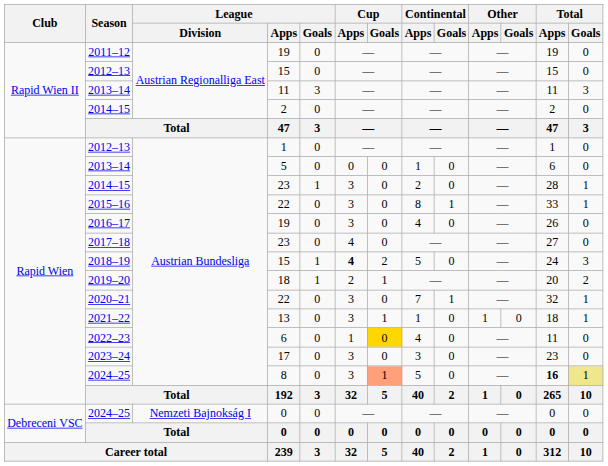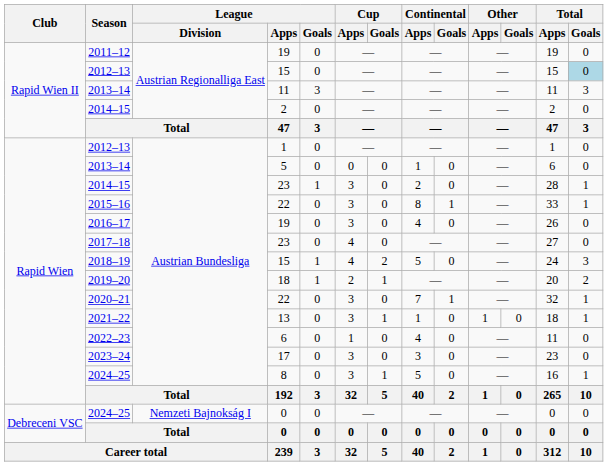(586, 71) no background -> (586, 71) lightblue background
(351, 261) bold -> (351, 261) normal
(384, 337) gold background -> (384, 337) no background
(384, 375) lightsalmon background -> (384, 375) no background
(552, 375) bold -> (552, 375) normal
(586, 375) khaki background -> (586, 375) no background
